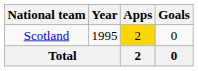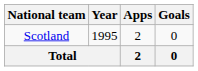(138, 35) gold background -> (138, 35) no background
